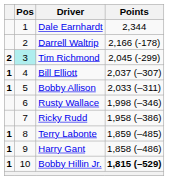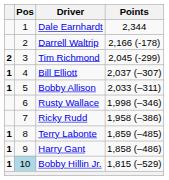(25, 58) paleturquoise background -> (25, 58) no background
(25, 164) no background -> (25, 164) lightblue background
(134, 164) bold -> (134, 164) normal
